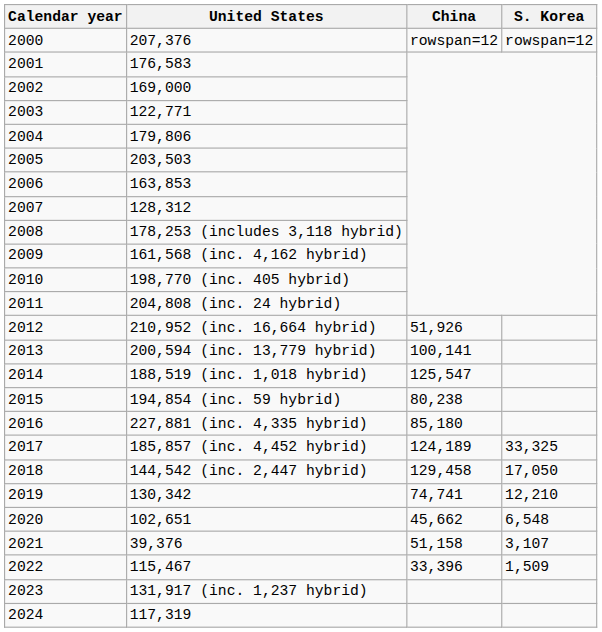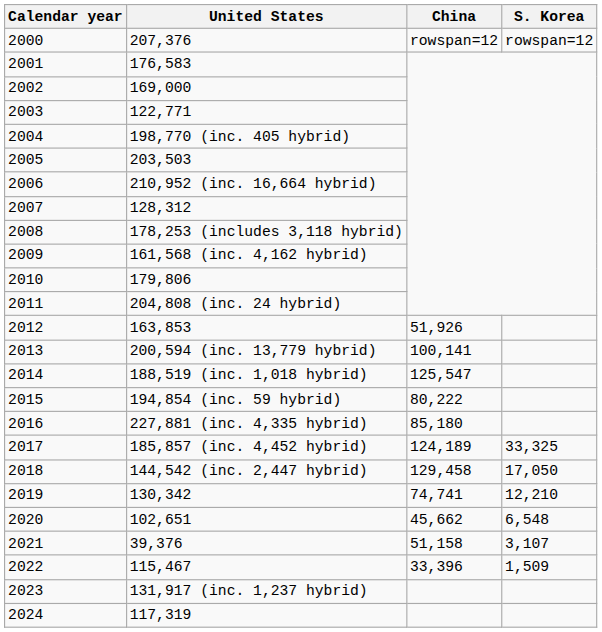(161, 136) 179,806 -> (240, 136) 198,770 (inc. 405 hybrid)
(161, 184) 163,853 -> (253, 184) 210,952 (inc. 16,664 hybrid)
(240, 280) 198,770 (inc. 405 hybrid) -> (161, 280) 179,806
(253, 328) 210,952 (inc. 16,664 hybrid) -> (161, 328) 163,853
(436, 400) 80,238 -> (436, 400) 80,222
